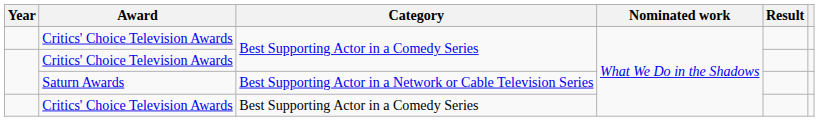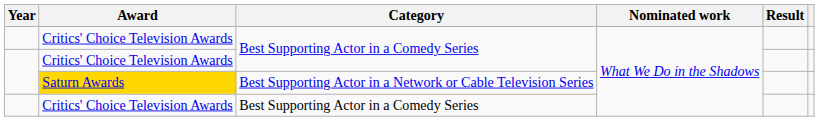(83, 82) no background -> (83, 82) gold background
